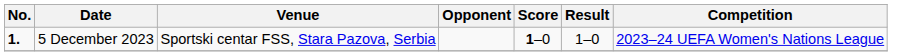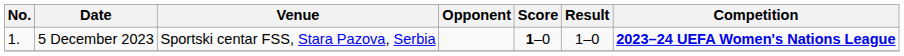(14, 39) bold -> (14, 39) normal
(750, 39) normal -> (756, 39) bold
